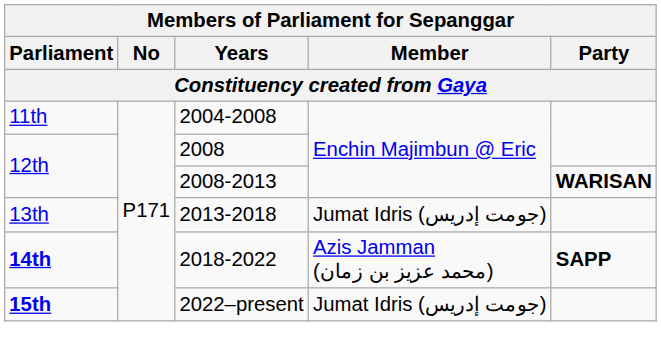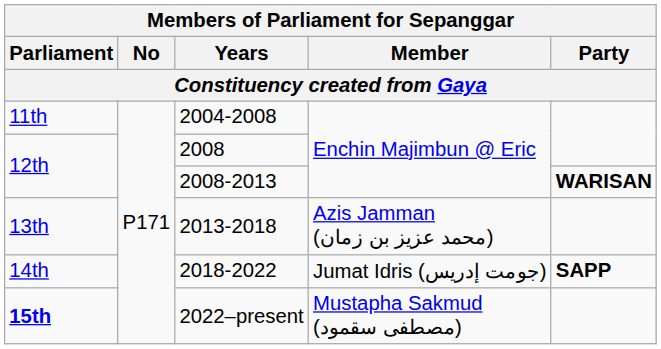(430, 215) Jumat Idris (جومت إدريس) -> (403, 226) Azis Jamman (محمد عزيز بن زمان)
(30, 259) bold -> (29, 270) normal
(403, 259) Azis Jamman (محمد عزيز بن زمان) -> (430, 271) Jumat Idris (جومت إدريس)
(430, 305) Jumat Idris (جومت إدريس) -> (398, 315) Mustapha Sakmud (مصطفى سقمود)
